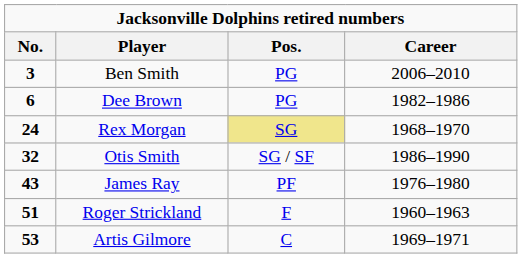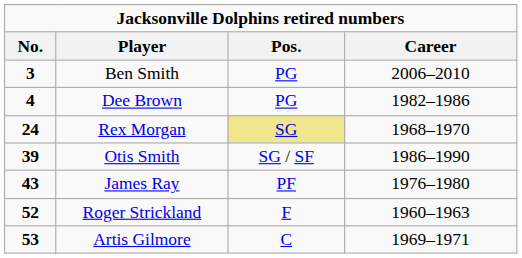(30, 101) 6 -> (30, 101) 4
(30, 156) 32 -> (30, 156) 39
(30, 211) 51 -> (30, 211) 52
